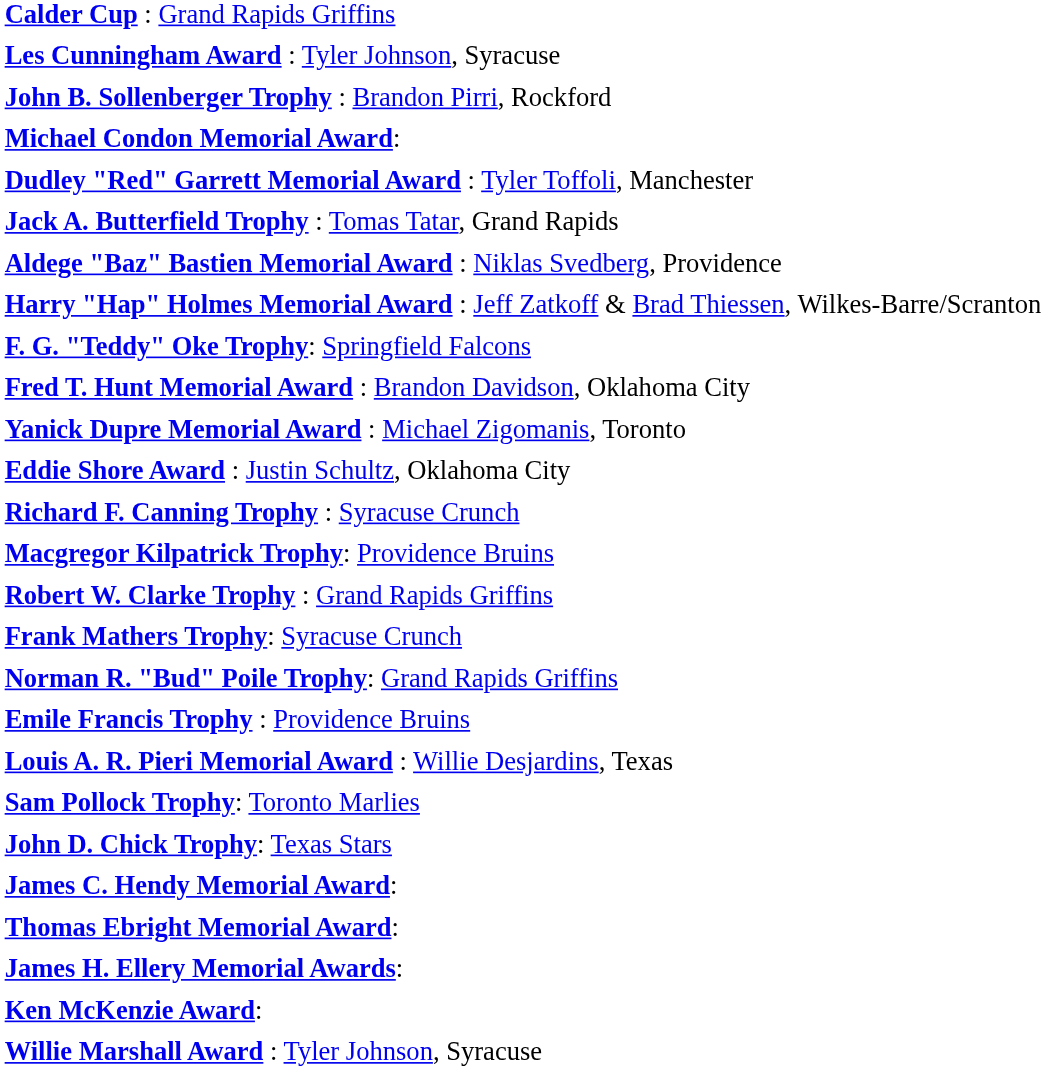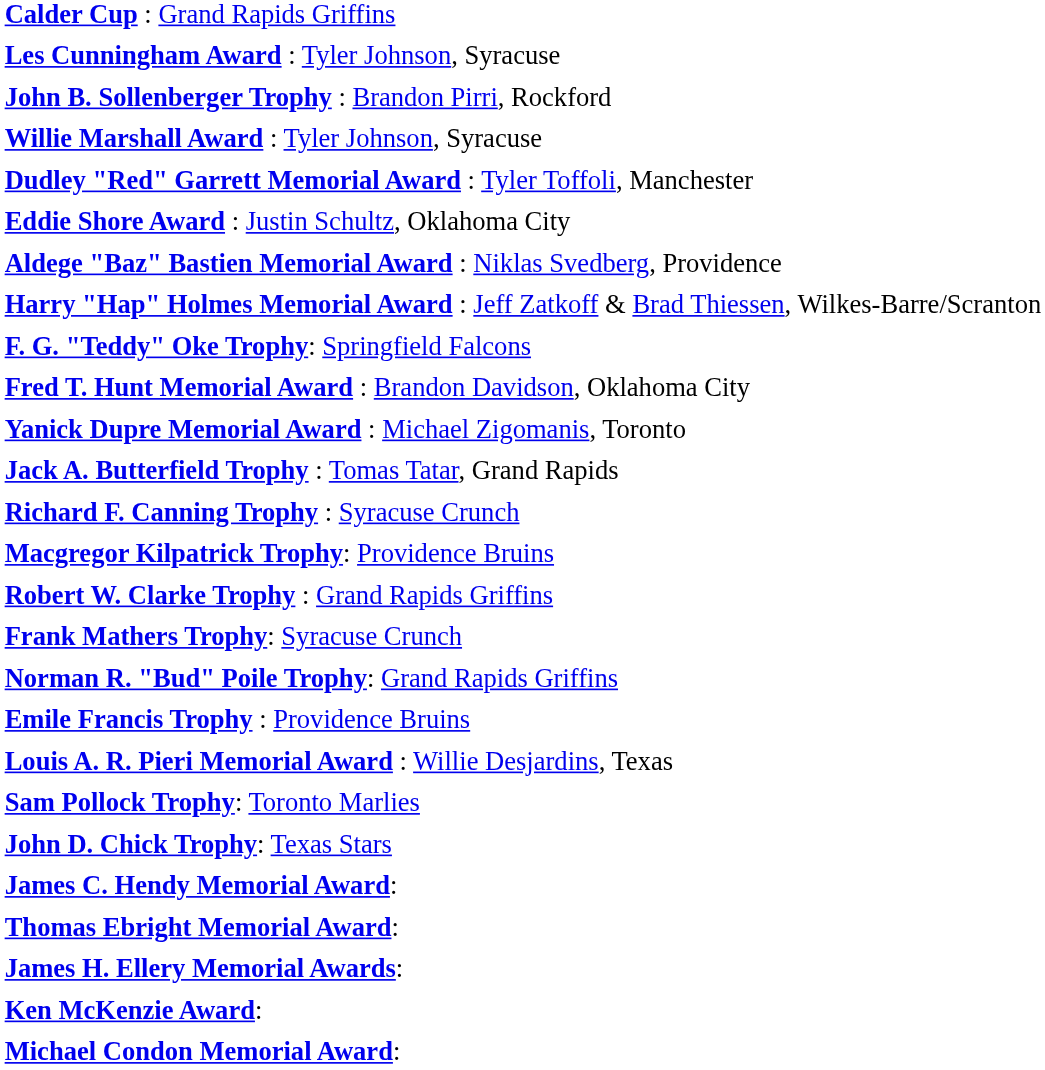(202, 138) Michael Condon Memorial Award: -> (273, 138) Willie Marshall Award : Tyler Johnson, Syracuse
(312, 221) Jack A. Butterfield Trophy : Tomas Tatar, Grand Rapids -> (287, 221) Eddie Shore Award : Justin Schultz, Oklahoma City
(287, 470) Eddie Shore Award : Justin Schultz, Oklahoma City -> (312, 470) Jack A. Butterfield Trophy : Tomas Tatar, Grand Rapids
(273, 1051) Willie Marshall Award : Tyler Johnson, Syracuse -> (202, 1051) Michael Condon Memorial Award:
